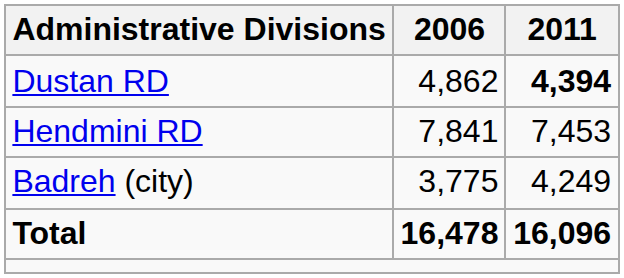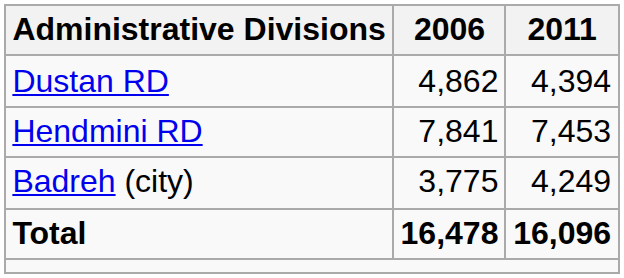(571, 80) bold -> (571, 80) normal
